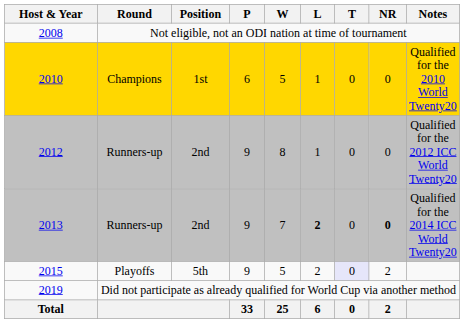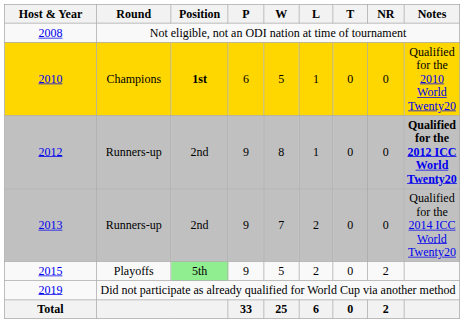(200, 79) normal -> (200, 79) bold
(433, 152) normal -> (432, 152) bold
(317, 225) bold -> (316, 225) normal
(388, 225) bold -> (386, 225) normal
(200, 271) no background -> (200, 271) lightgreen background
(352, 271) lavender background -> (350, 271) no background
